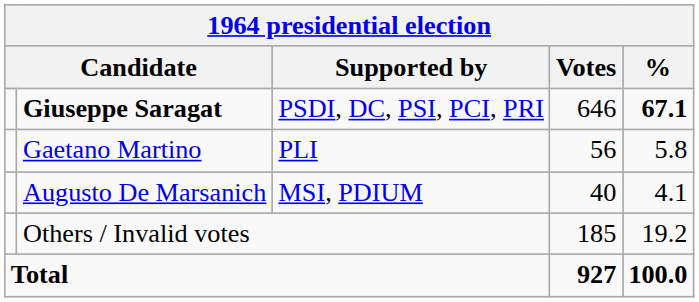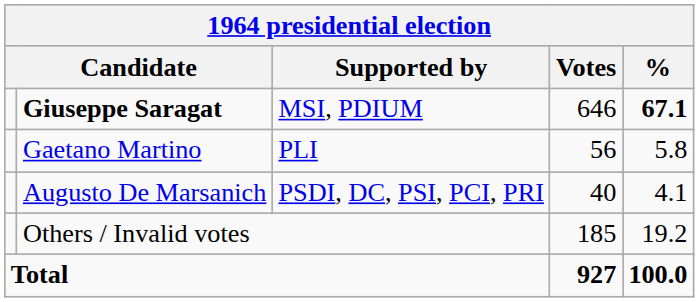(411, 108) PSDI, DC, PSI, PCI, PRI -> (351, 108) MSI, PDIUM
(351, 191) MSI, PDIUM -> (411, 191) PSDI, DC, PSI, PCI, PRI
